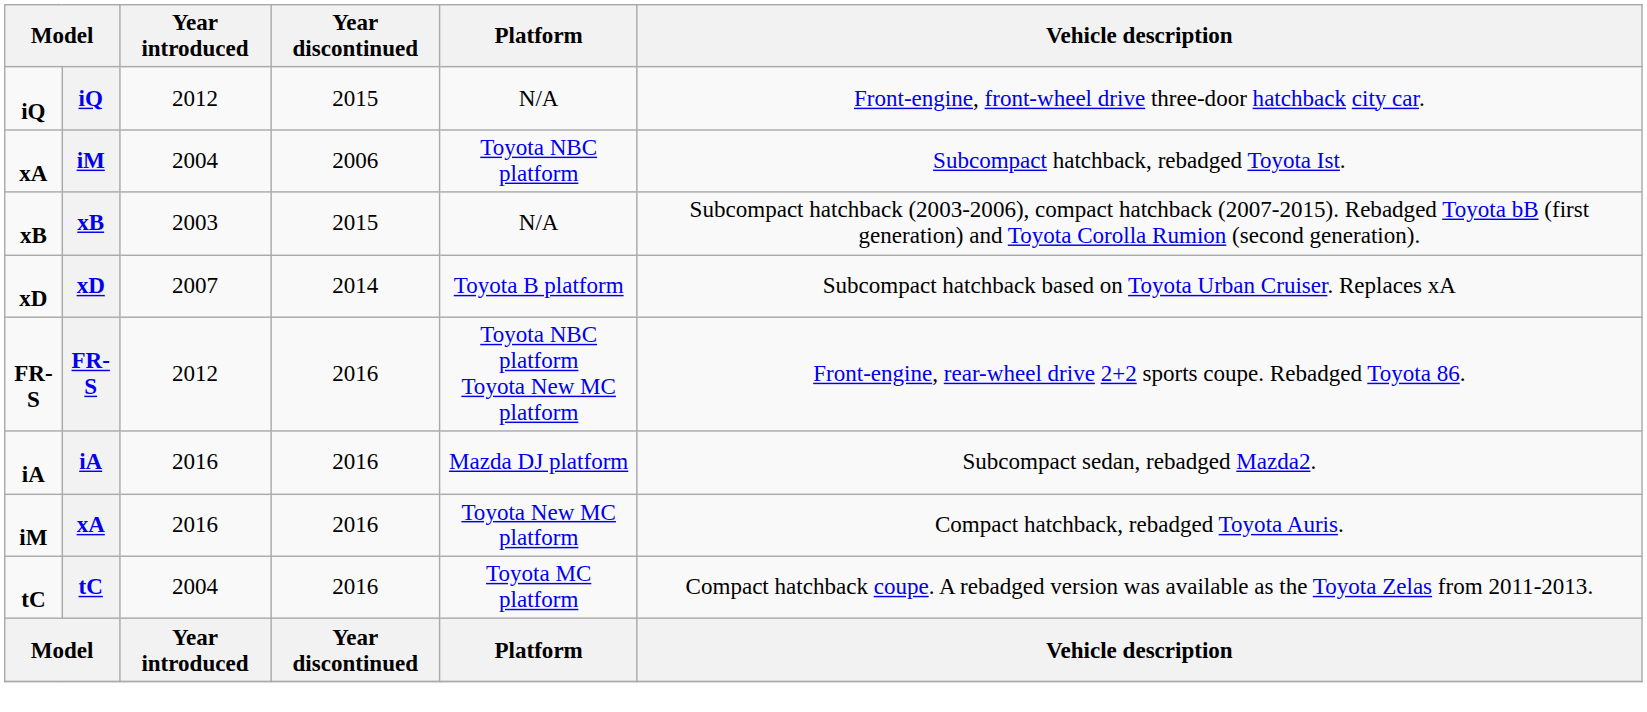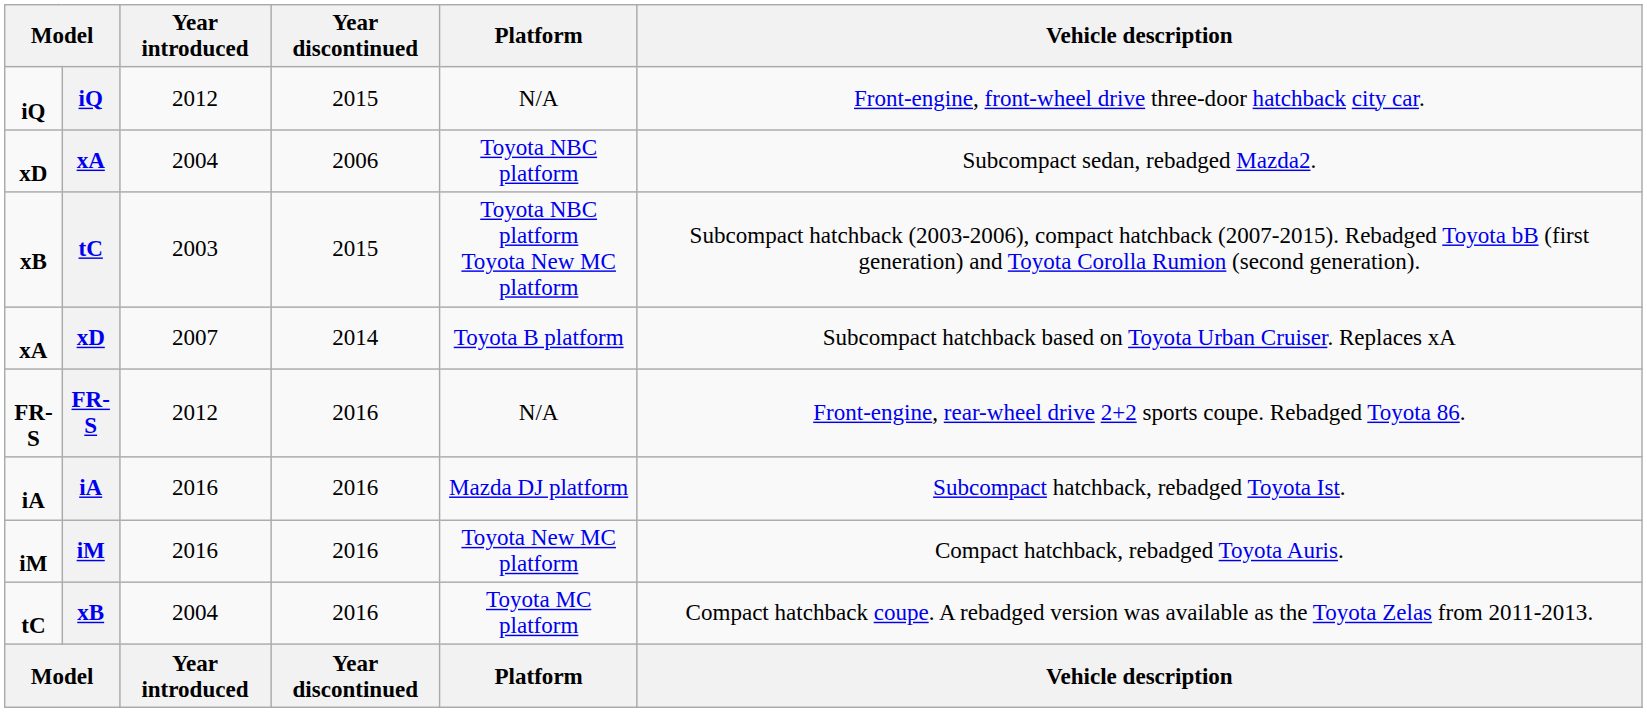(33, 173) xA -> (33, 173) xD
(91, 160) iM -> (91, 160) xA
(1139, 160) Subcompact hatchback, rebadged Toyota Ist. -> (1139, 160) Subcompact sedan, rebadged Mazda2.
(91, 223) xB -> (91, 249) tC
(539, 223) N/A -> (539, 249) Toyota NBC platform Toyota New MC platform
(33, 298) xD -> (33, 350) xA
(539, 373) Toyota NBC platform Toyota New MC platform -> (539, 412) N/A
(1139, 462) Subcompact sedan, rebadged Mazda2. -> (1139, 488) Subcompact hatchback, rebadged Toyota Ist.
(91, 524) xA -> (91, 550) iM
(91, 587) tC -> (91, 613) xB
